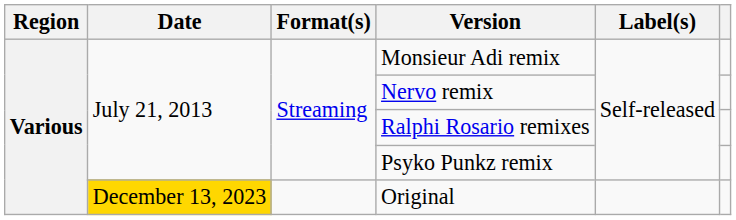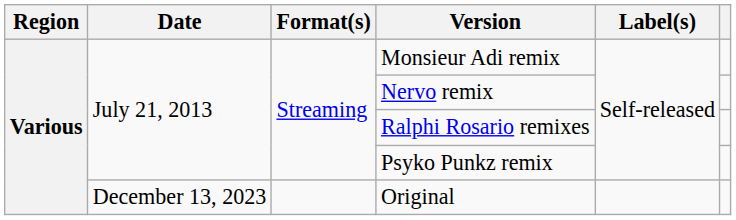(180, 197) gold background -> (180, 197) no background
